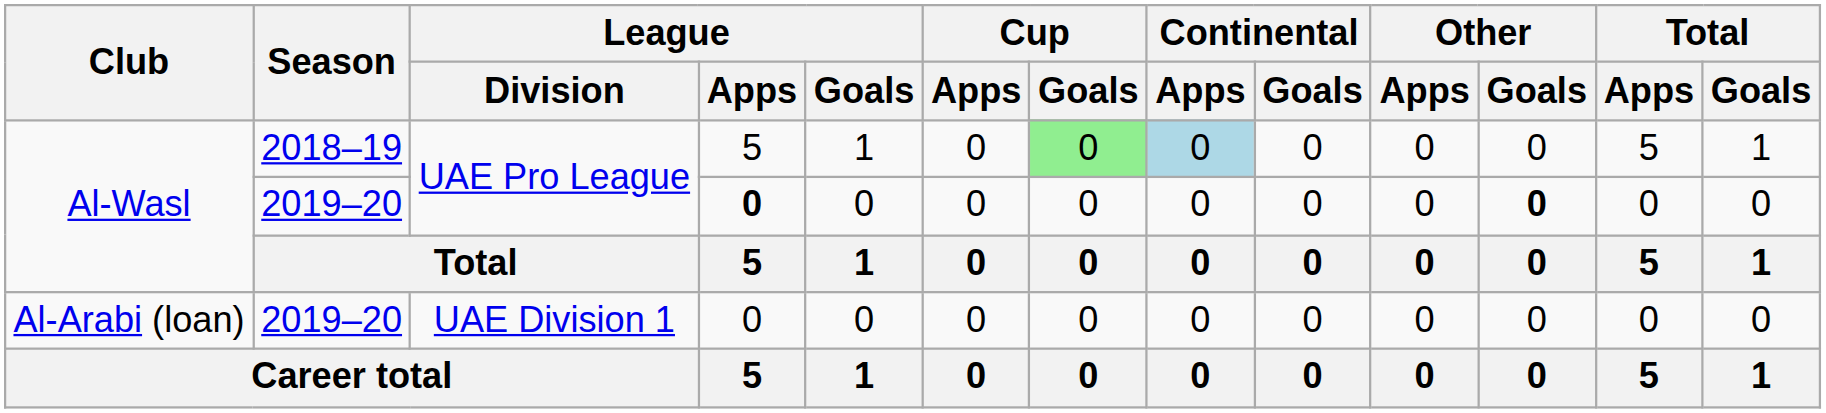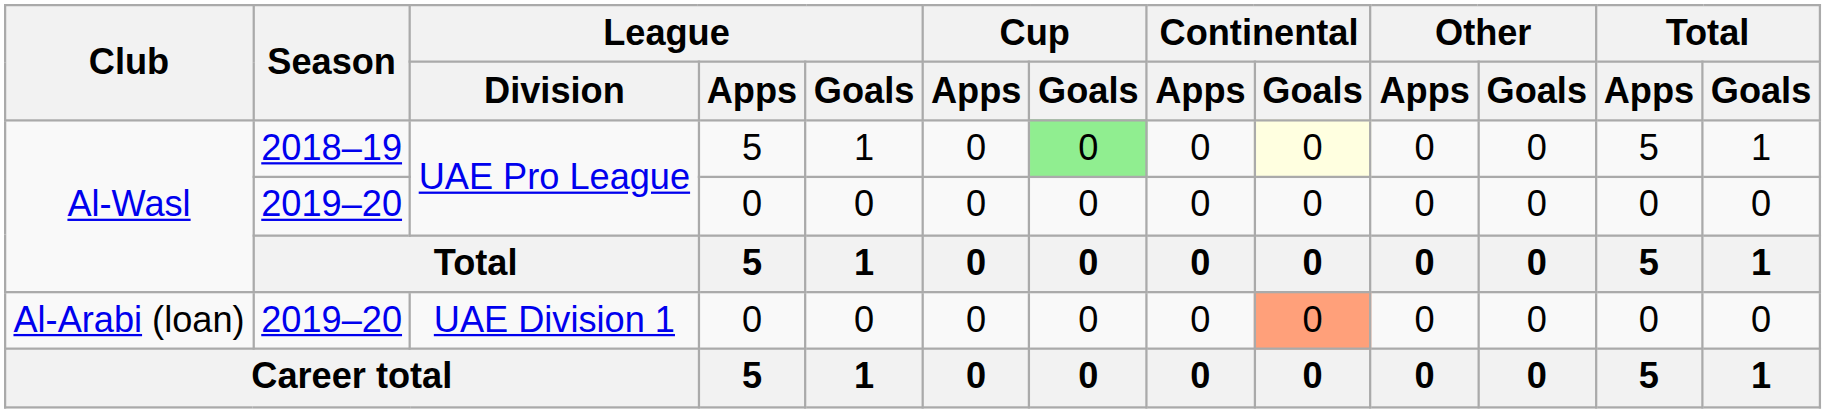(1200, 147) lightblue background -> (1200, 147) no background
(1313, 147) no background -> (1313, 147) lightyellow background
(752, 205) bold -> (752, 205) normal
(1537, 205) bold -> (1537, 205) normal
(1313, 319) no background -> (1313, 319) lightsalmon background
